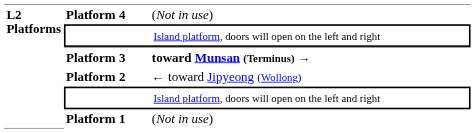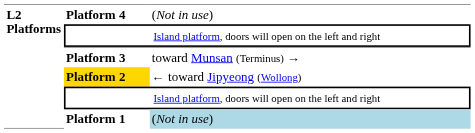(231, 57) bold -> (226, 57) normal
(96, 76) no background -> (96, 76) gold background
(182, 119) no background -> (182, 119) lightblue background
